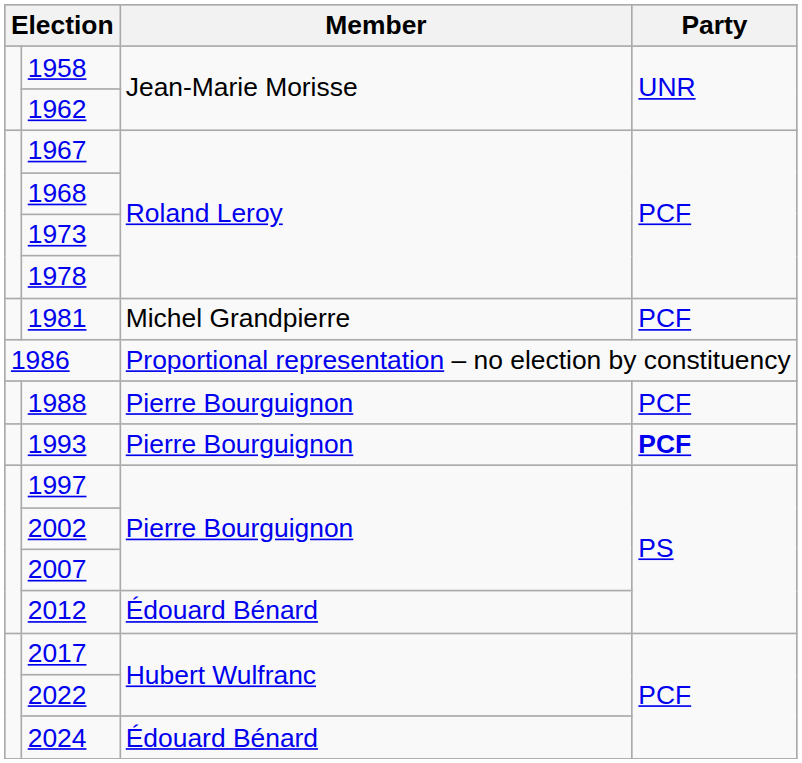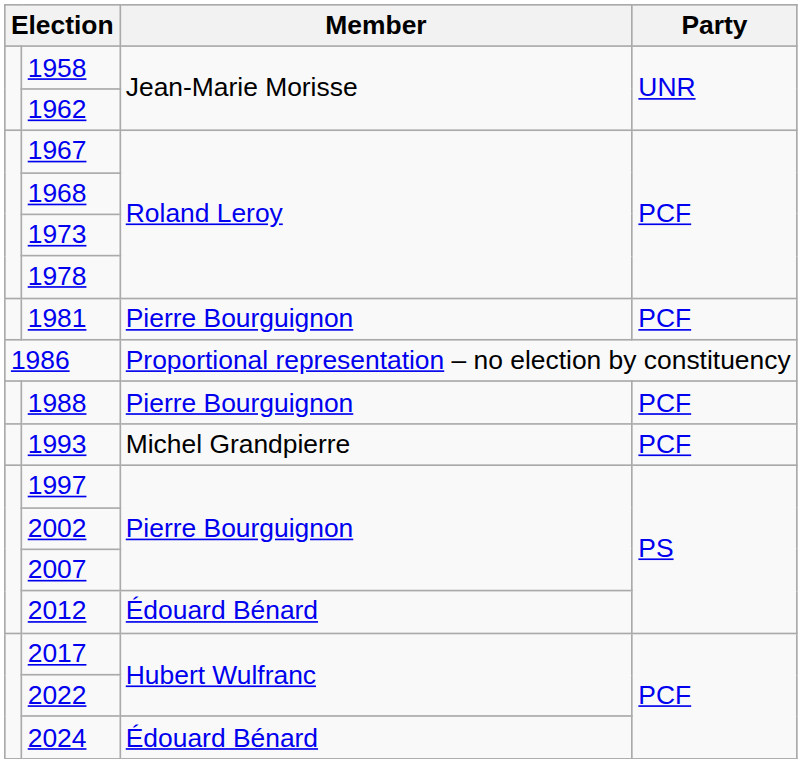(238, 318) Michel Grandpierre -> (240, 318) Pierre Bourguignon
(240, 444) Pierre Bourguignon -> (238, 444) Michel Grandpierre
(665, 444) bold -> (665, 444) normal
